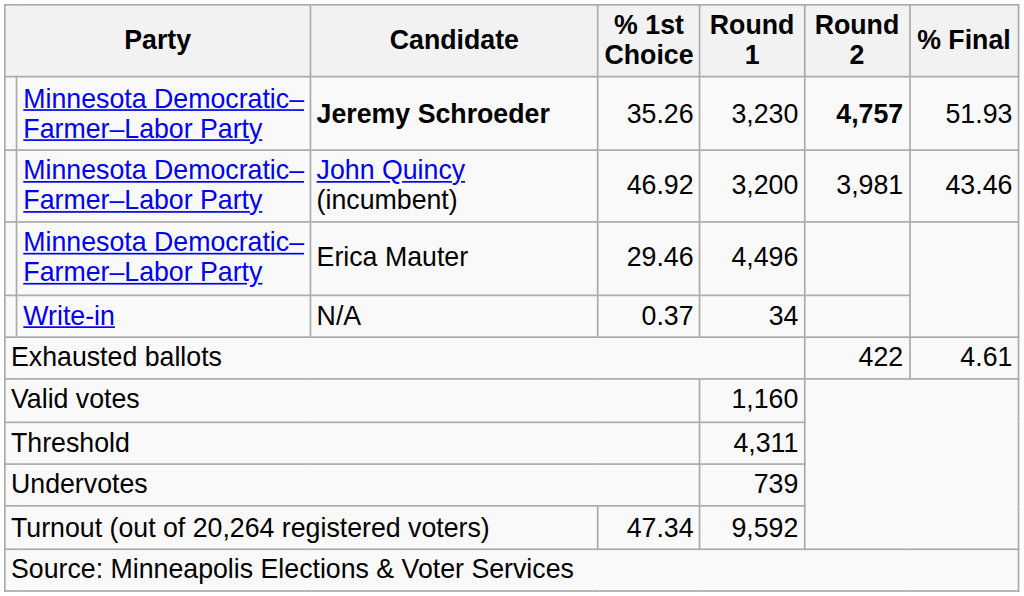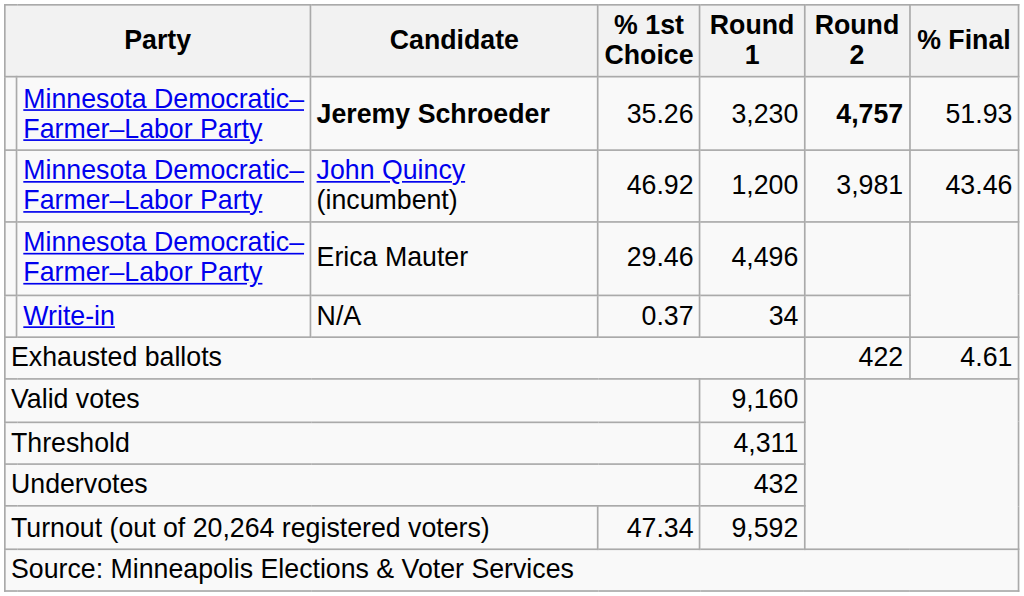(765, 185) 3,200 -> (765, 185) 1,200
(765, 400) 1,160 -> (765, 400) 9,160
(776, 484) 739 -> (776, 484) 432
